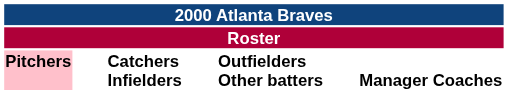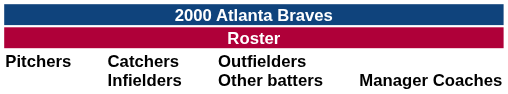(38, 61) pink background -> (38, 61) no background
